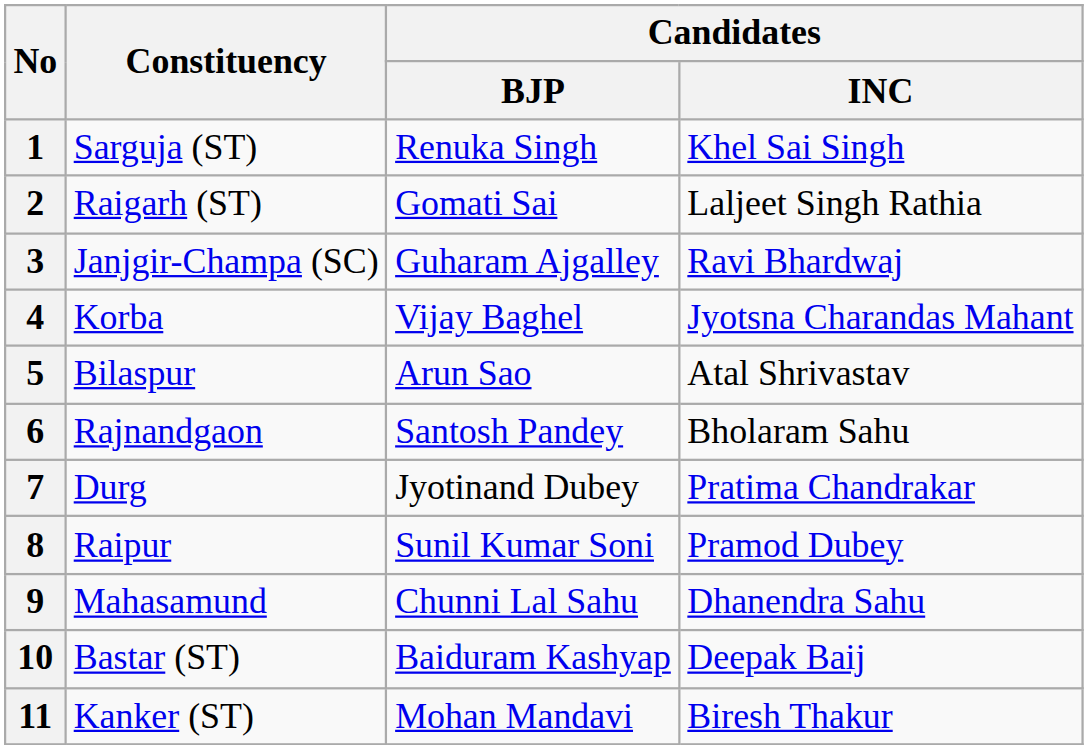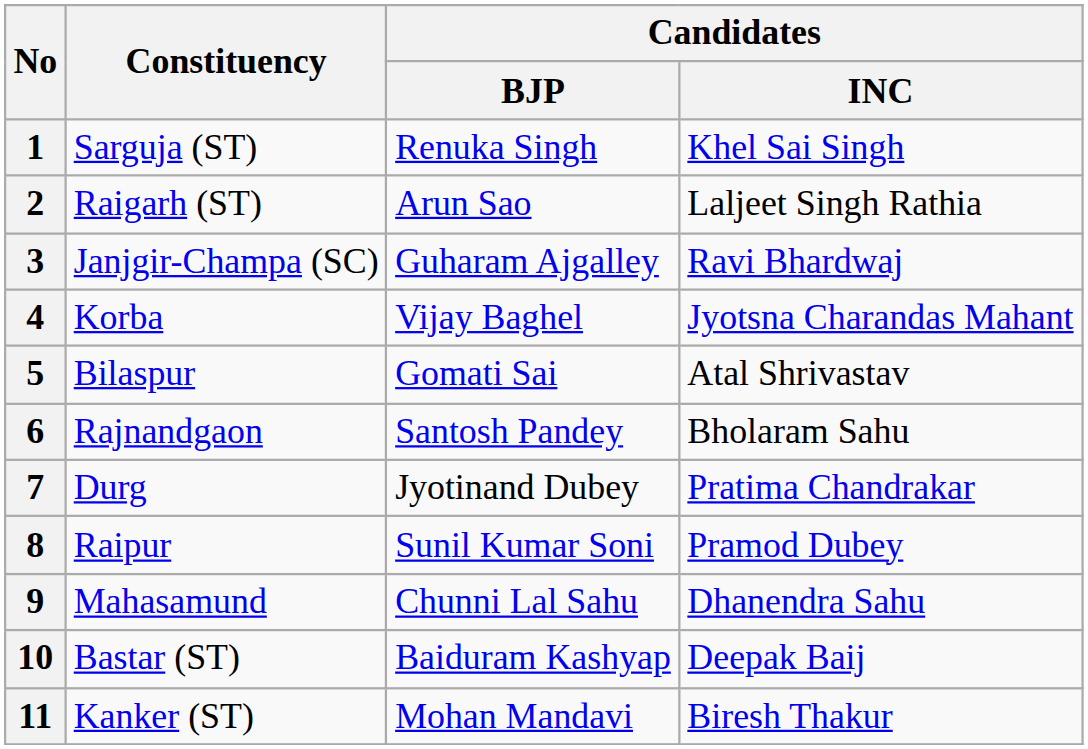(476, 203) Gomati Sai -> (463, 203) Arun Sao
(463, 373) Arun Sao -> (476, 373) Gomati Sai
